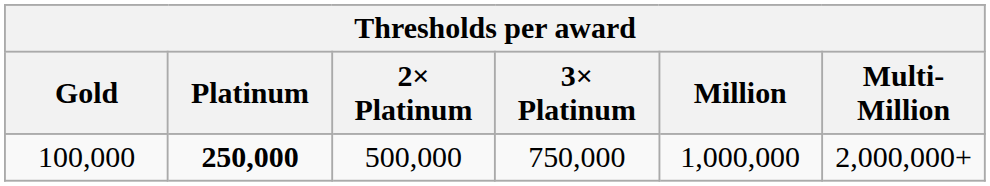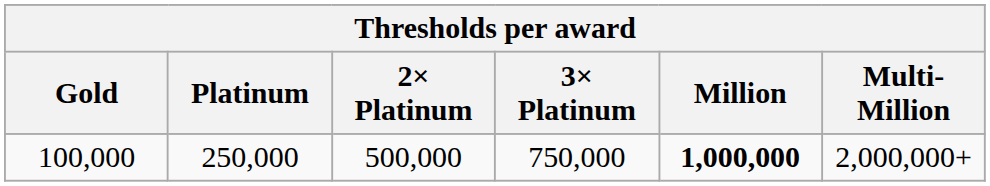(250, 156) bold -> (250, 156) normal
(740, 156) normal -> (740, 156) bold
